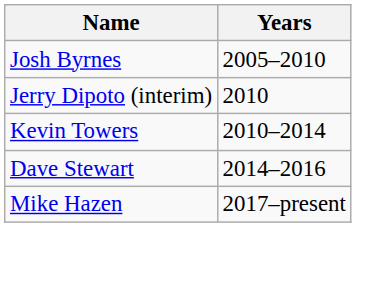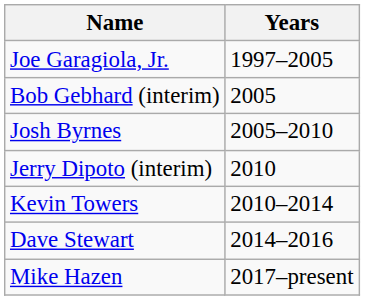+ row: (89, 58)
+ row: (115, 95)
